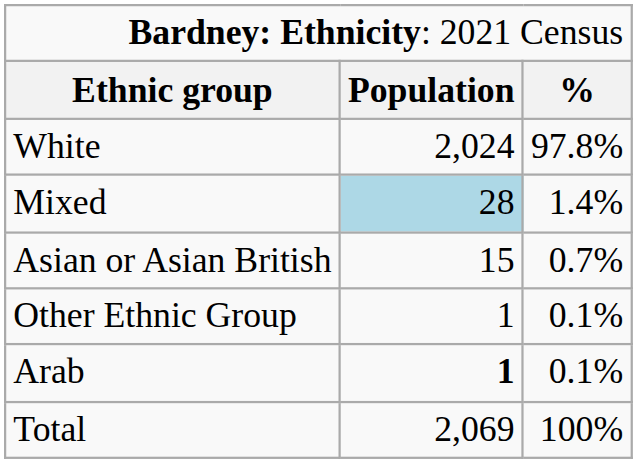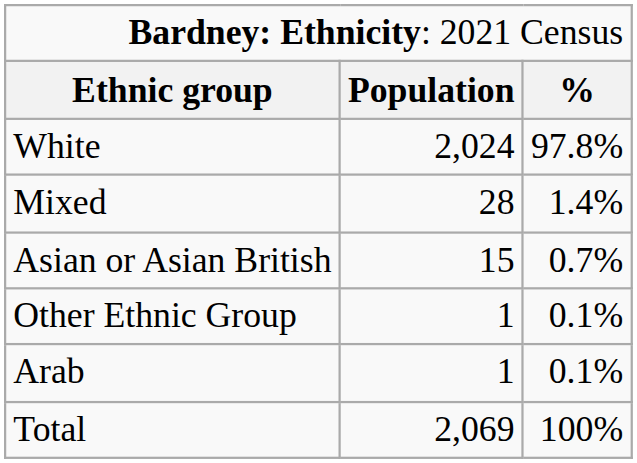(497, 202) lightblue background -> (497, 202) no background
(506, 372) bold -> (506, 372) normal
